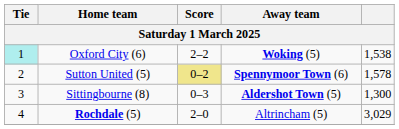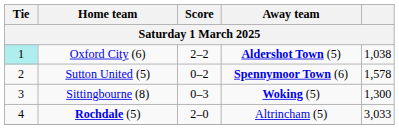(291, 54) Woking (5) -> (291, 54) Aldershot Town (5)
(378, 54) 1,538 -> (378, 54) 1,038
(199, 74) khaki background -> (199, 74) no background
(291, 94) Aldershot Town (5) -> (291, 94) Woking (5)
(378, 114) 3,029 -> (378, 114) 3,033
